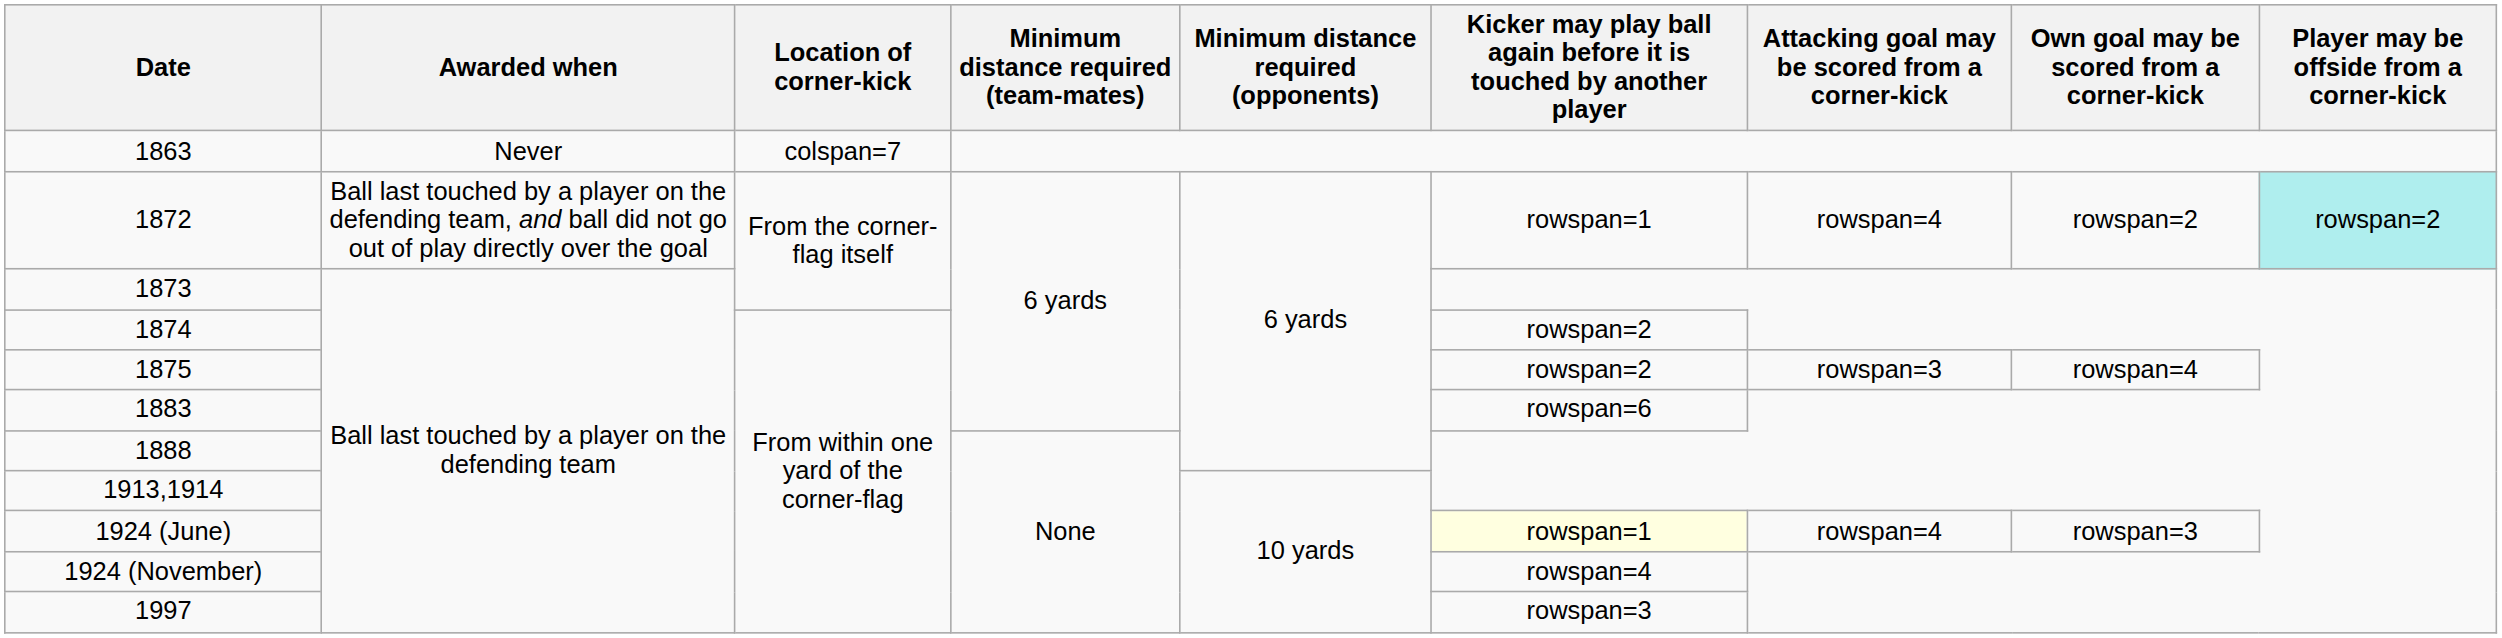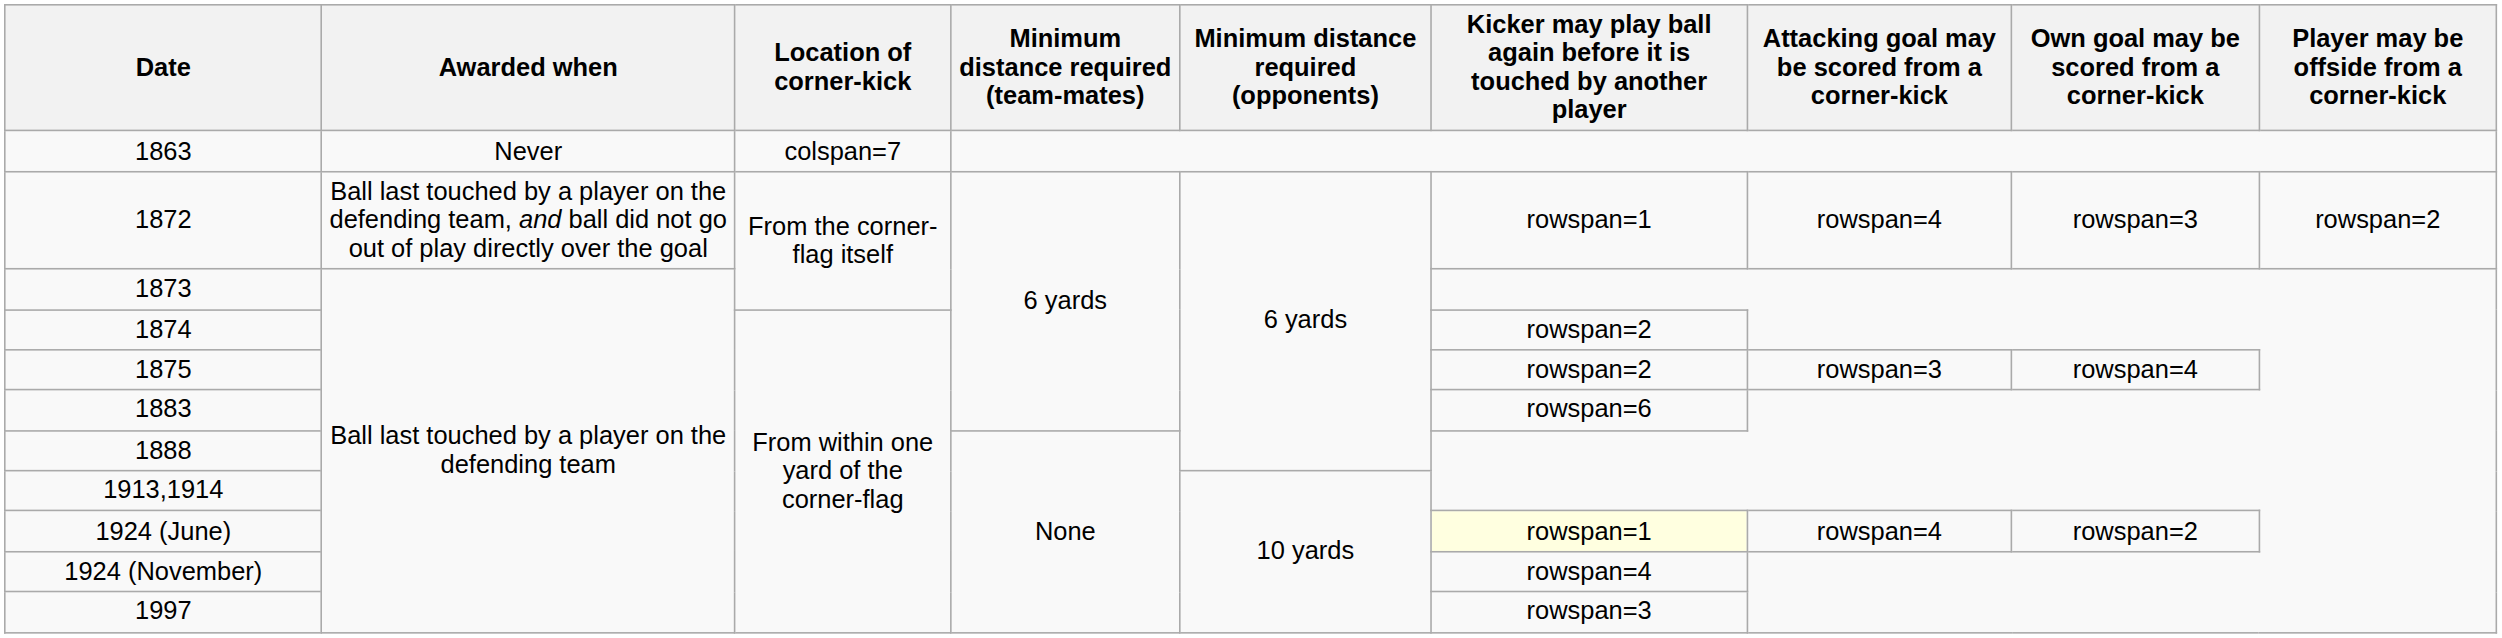(2135, 219) rowspan=2 -> (2135, 219) rowspan=3
(2378, 219) paleturquoise background -> (2378, 219) no background
(2135, 530) rowspan=3 -> (2135, 530) rowspan=2
